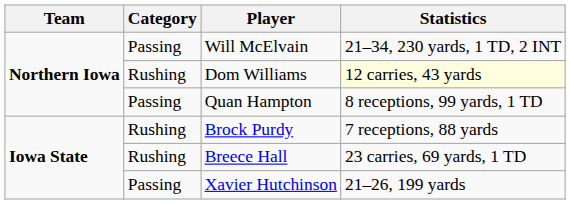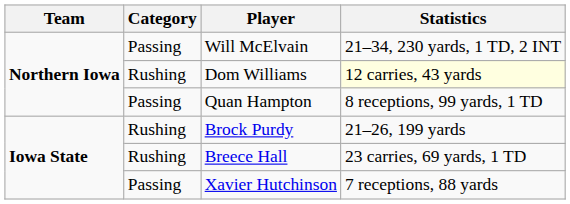(421, 129) 7 receptions, 88 yards -> (405, 129) 21–26, 199 yards
(405, 184) 21–26, 199 yards -> (421, 184) 7 receptions, 88 yards
